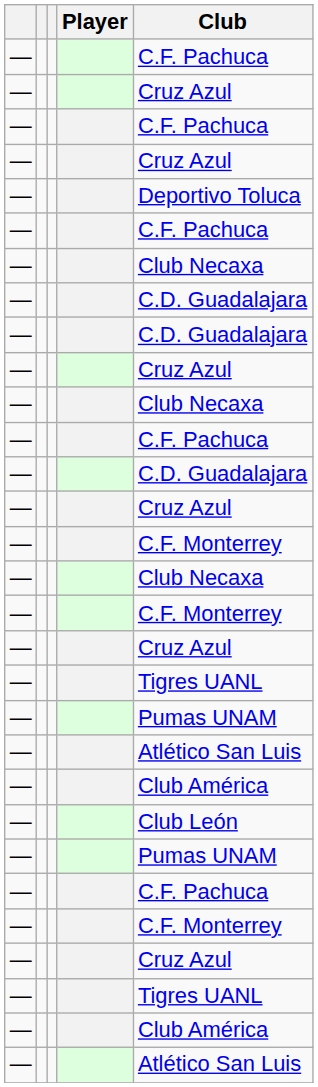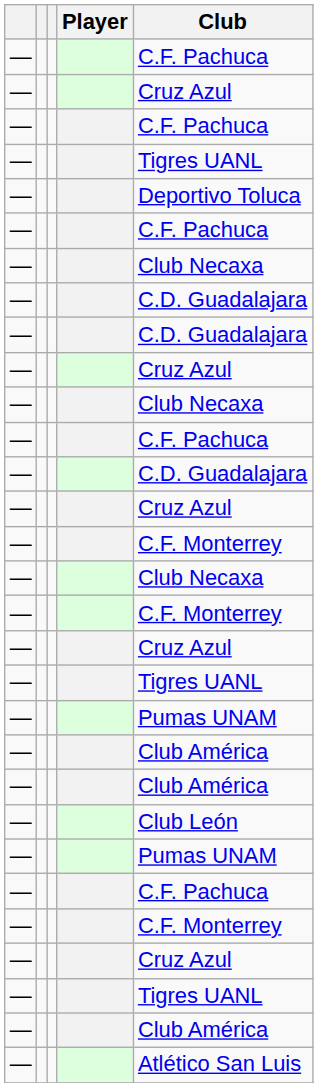(185, 160) Cruz Azul -> (200, 160) Tigres UANL
(220, 751) Atlético San Luis -> (203, 751) Club América
